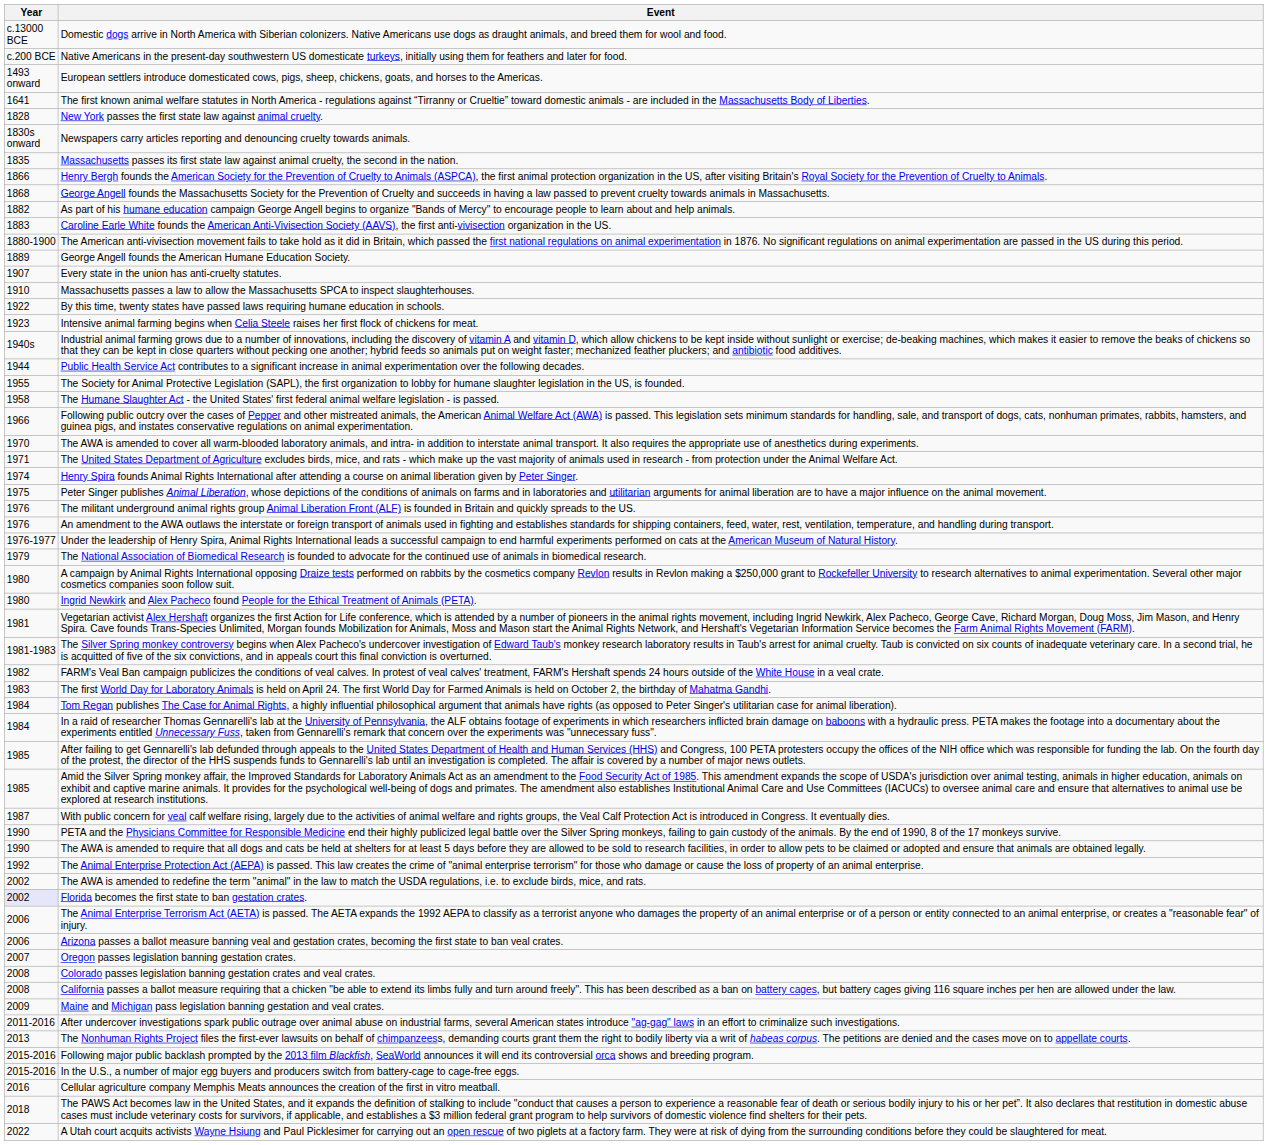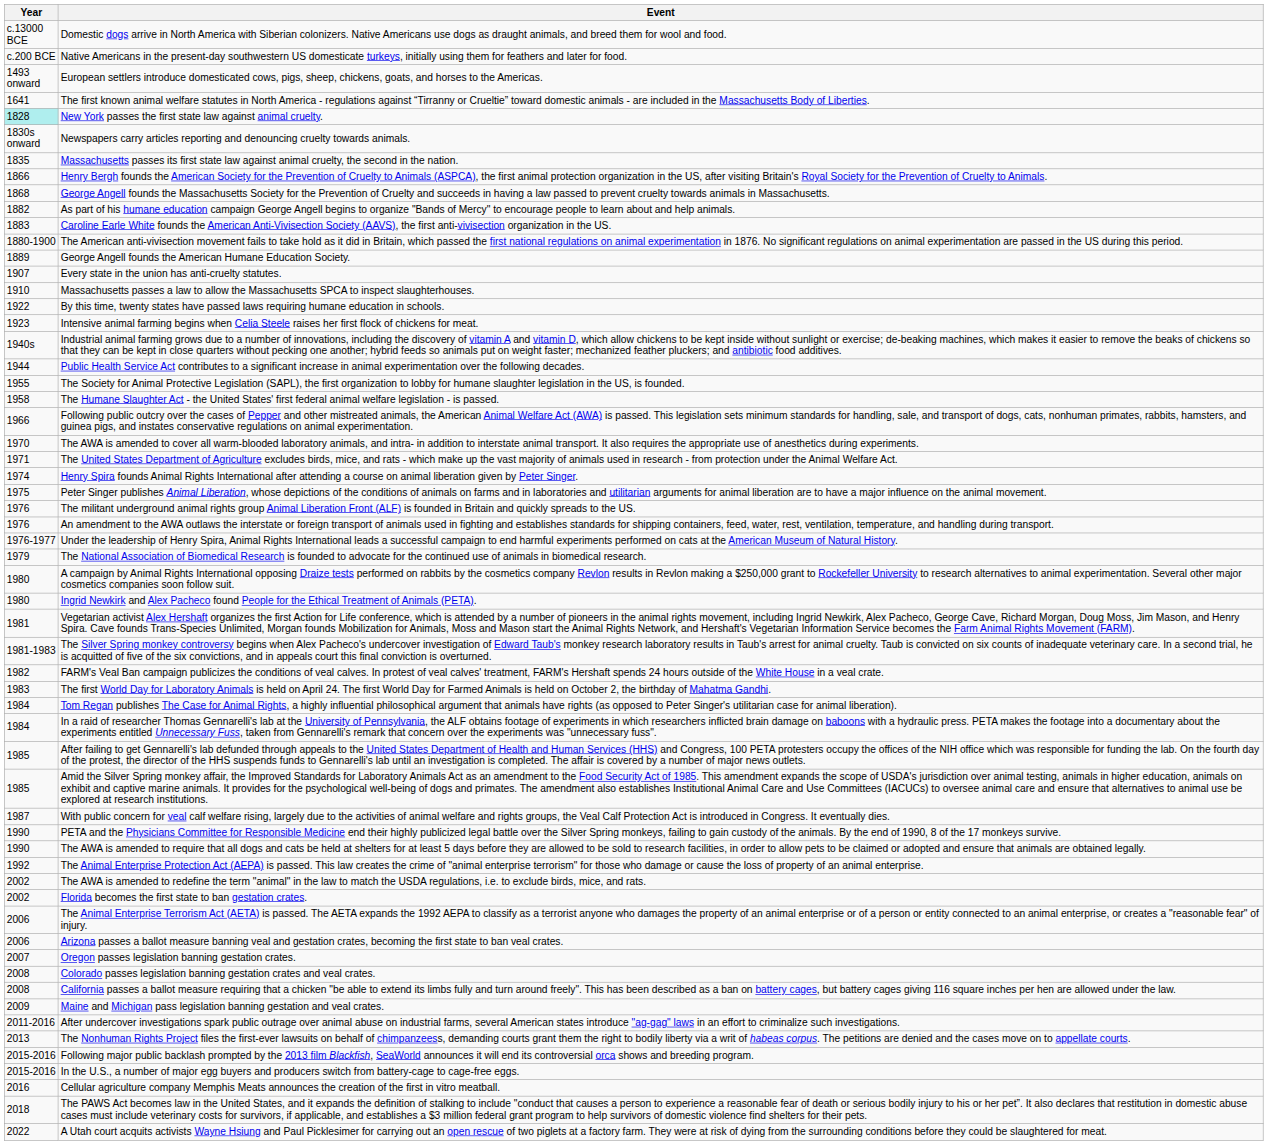(18, 116) no background -> (18, 116) paleturquoise background
(18, 897) lavender background -> (18, 897) no background
